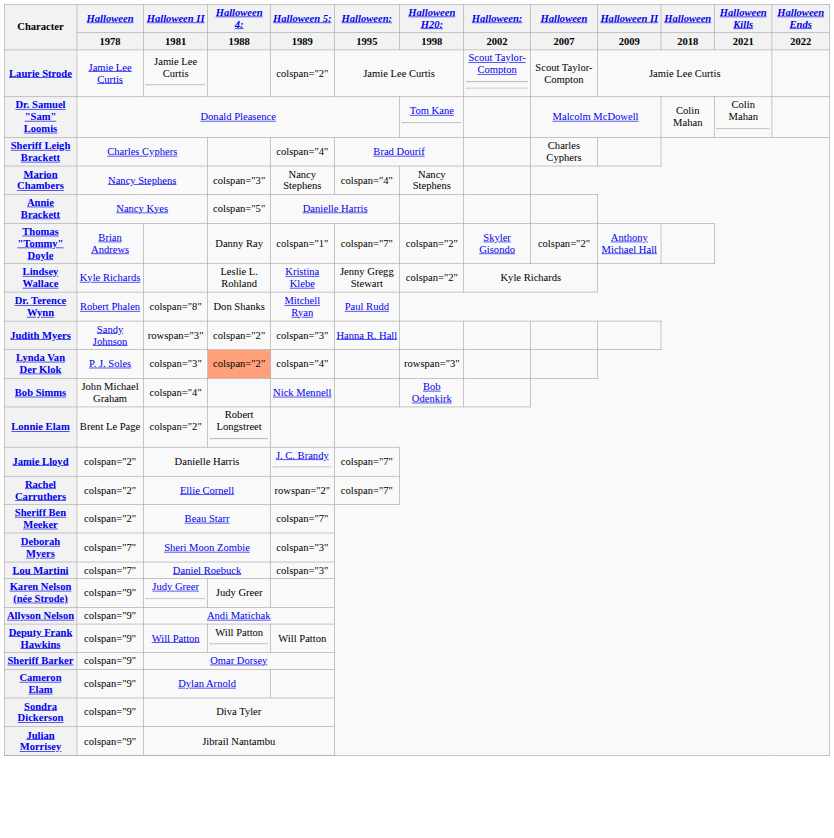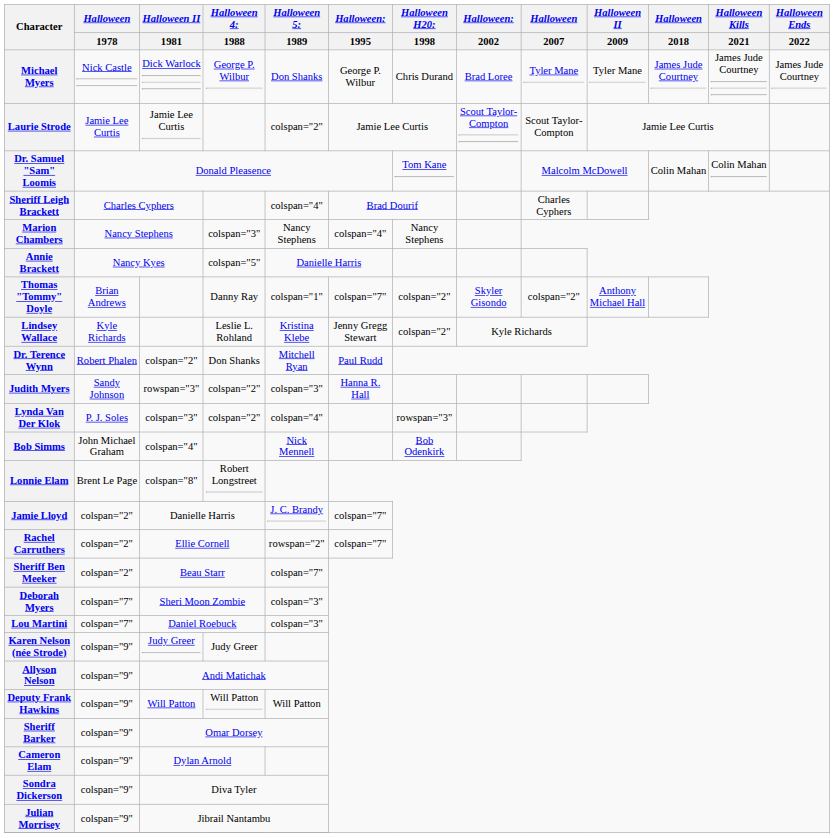+ row: (39, 76)
(176, 306) colspan="8" -> (171, 360) colspan="2"
(239, 364) lightsalmon background -> (234, 417) no background
(176, 427) colspan="2" -> (171, 480) colspan="8"
